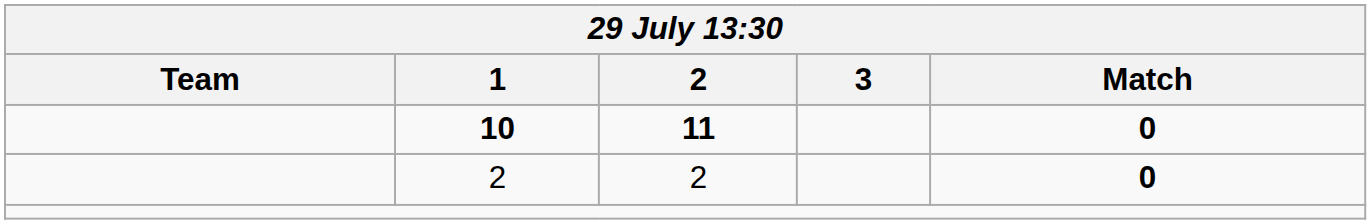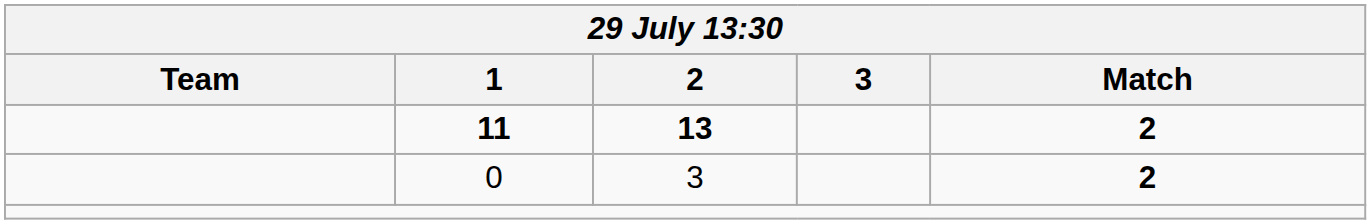(497, 128) 10 -> (494, 128) 11
(698, 128) 11 -> (695, 128) 13
(1148, 128) 0 -> (1148, 128) 2
(497, 178) 2 -> (494, 178) 0
(699, 178) 2 -> (695, 178) 3
(1148, 178) 0 -> (1148, 178) 2
